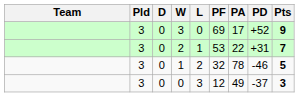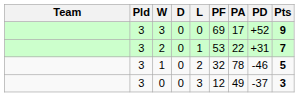columns swapped: (181, 13) <-> (162, 13)
